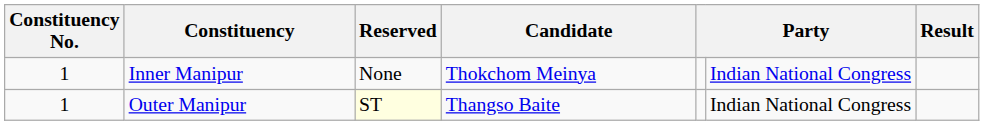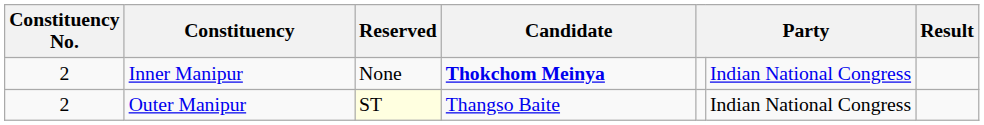(64, 73) 1 -> (64, 73) 2
(521, 73) normal -> (525, 73) bold
(64, 104) 1 -> (64, 104) 2
